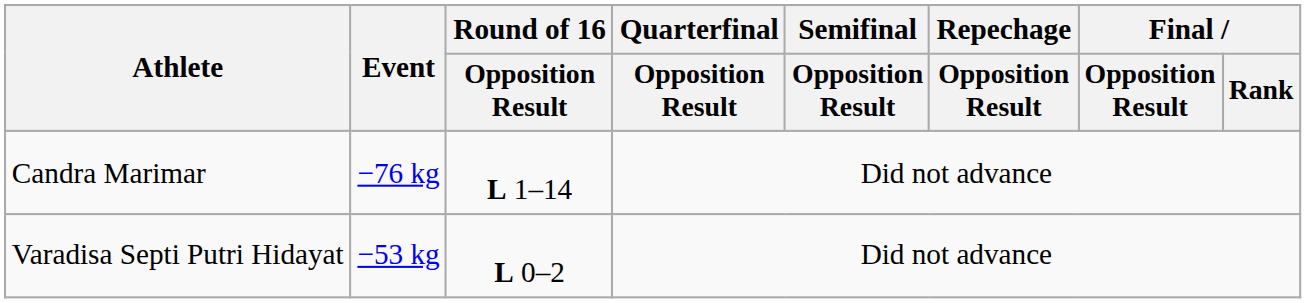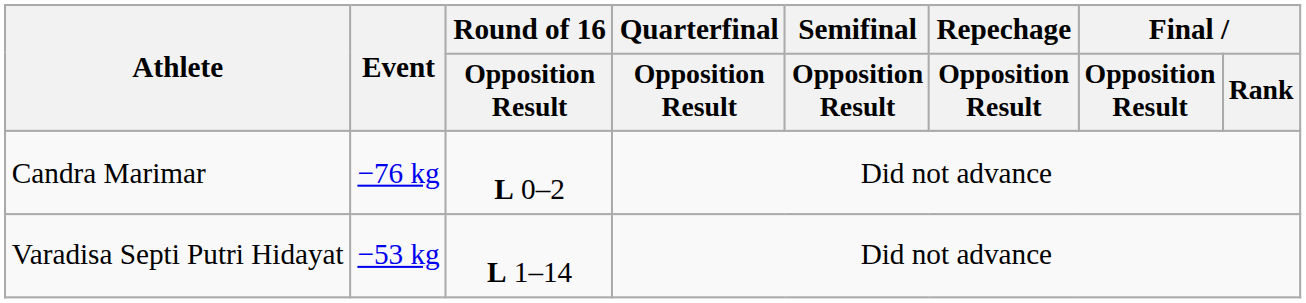(530, 189) L 1–14 -> (530, 189) L 0–2
(530, 272) L 0–2 -> (530, 272) L 1–14
